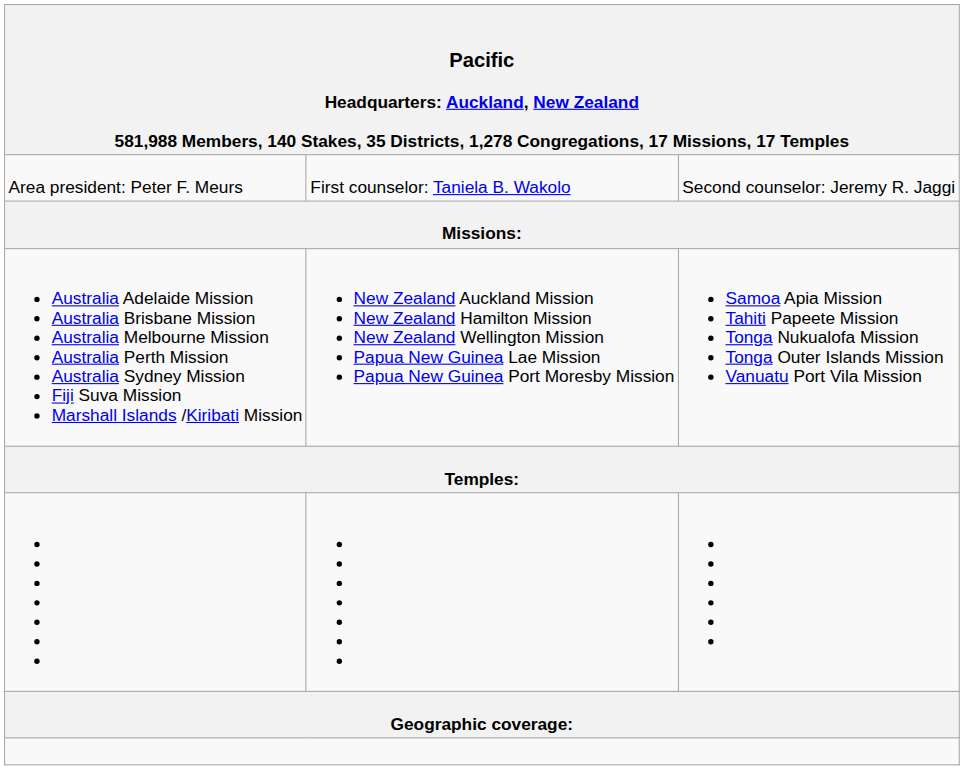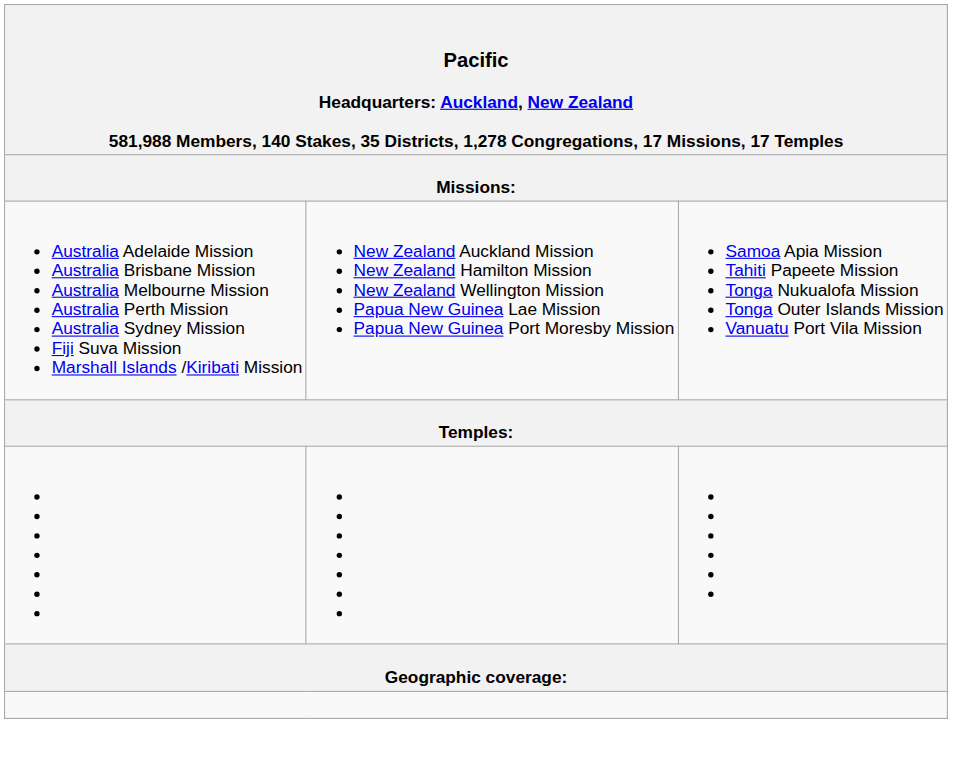- row: (126, 187)
